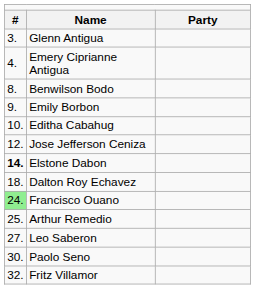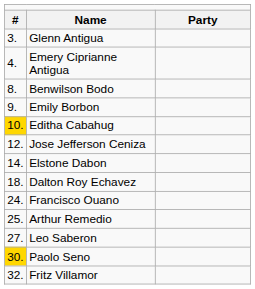(15, 126) no background -> (15, 126) gold background
(15, 163) bold -> (15, 163) normal
(15, 201) lightgreen background -> (15, 201) no background
(15, 257) no background -> (15, 257) gold background
